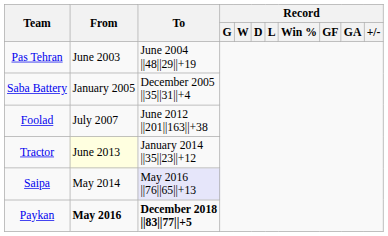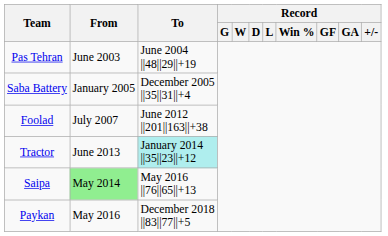(96, 152) lightyellow background -> (96, 152) no background
(172, 152) no background -> (172, 152) paleturquoise background
(96, 184) no background -> (96, 184) lightgreen background
(168, 184) lavender background -> (168, 184) no background
(97, 215) bold -> (96, 215) normal
(179, 215) bold -> (178, 215) normal
